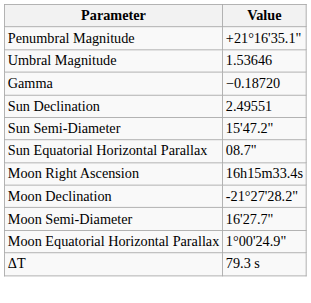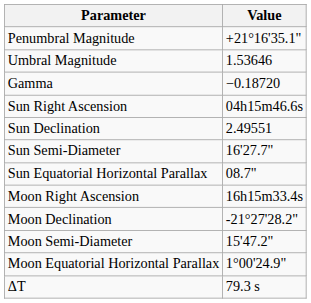+ row: (67, 106)
(250, 128) 15'47.2" -> (250, 151) 16'27.7"
(250, 219) 16'27.7" -> (250, 241) 15'47.2"
